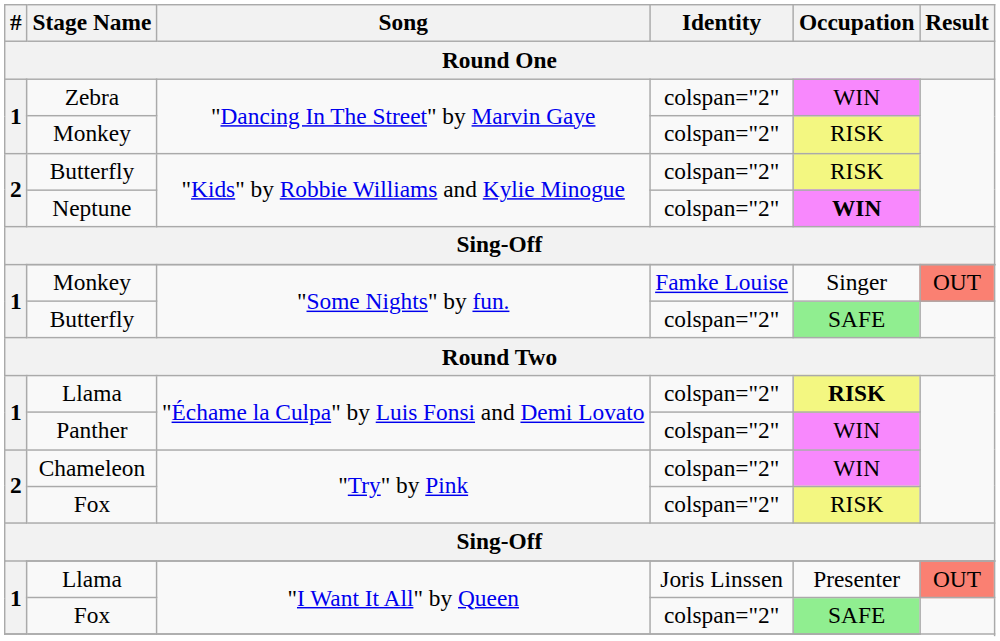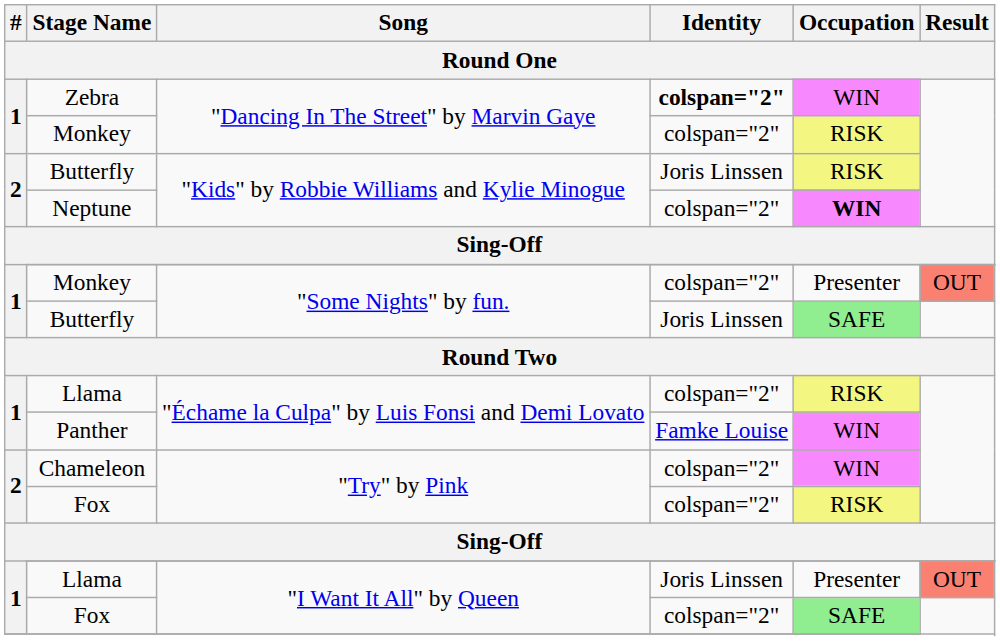(722, 97) normal -> (722, 97) bold
(722, 171) colspan="2" -> (722, 171) Joris Linssen
(722, 282) Famke Louise -> (722, 282) colspan="2"
(857, 282) Singer -> (857, 282) Presenter
(722, 319) colspan="2" -> (722, 319) Joris Linssen
(857, 393) bold -> (857, 393) normal
(722, 430) colspan="2" -> (722, 430) Famke Louise
